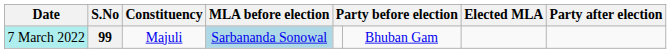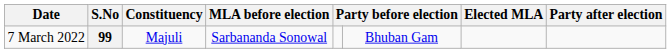(46, 37) paleturquoise background -> (46, 37) no background
(269, 37) lightblue background -> (269, 37) no background
